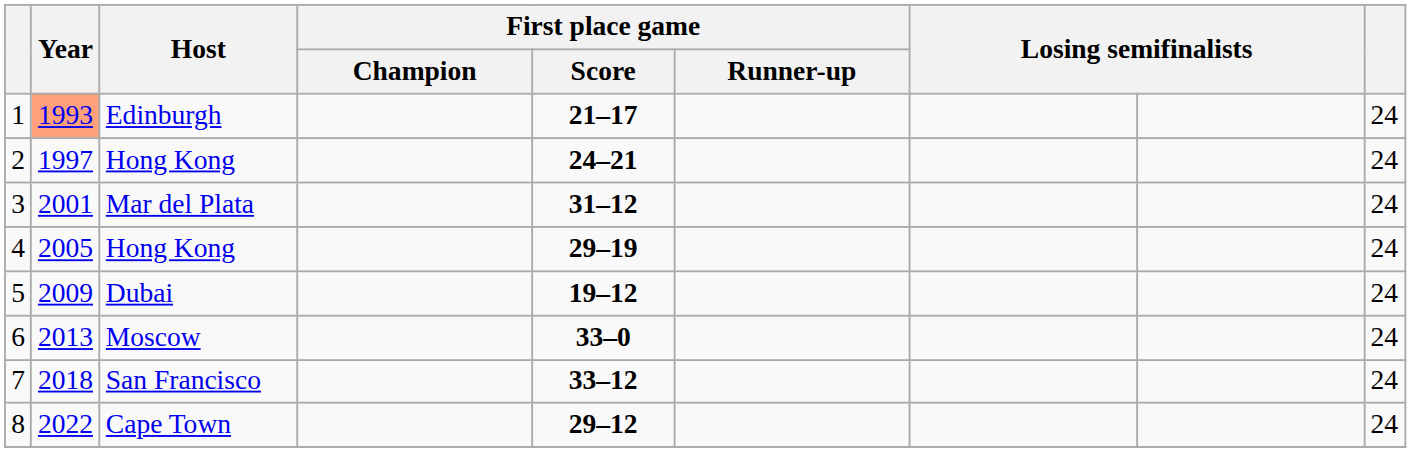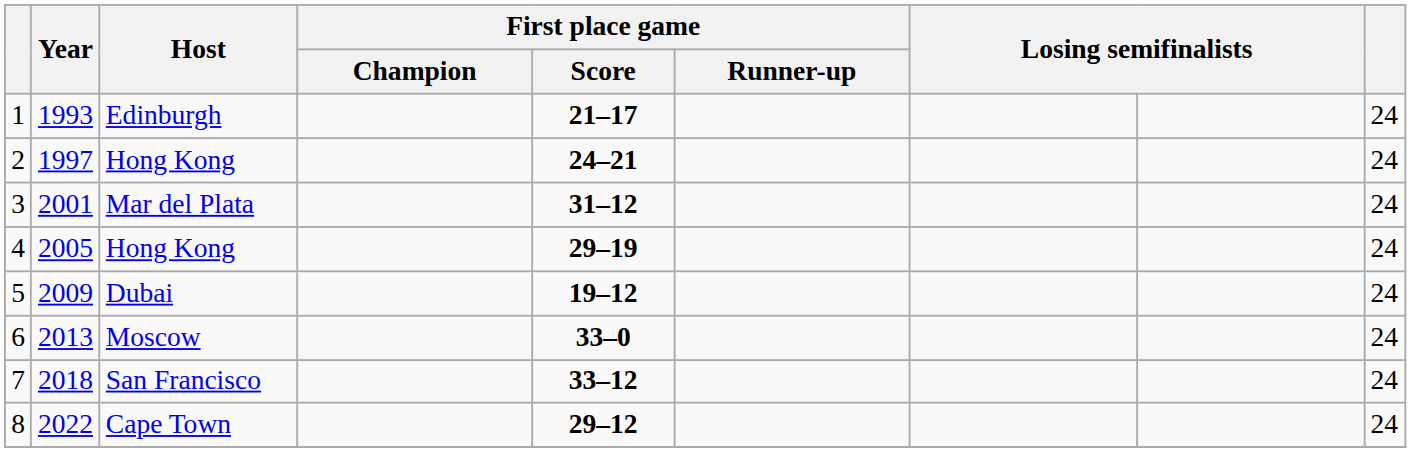(65, 115) lightsalmon background -> (65, 115) no background
